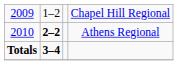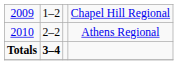(51, 32) bold -> (51, 32) normal
